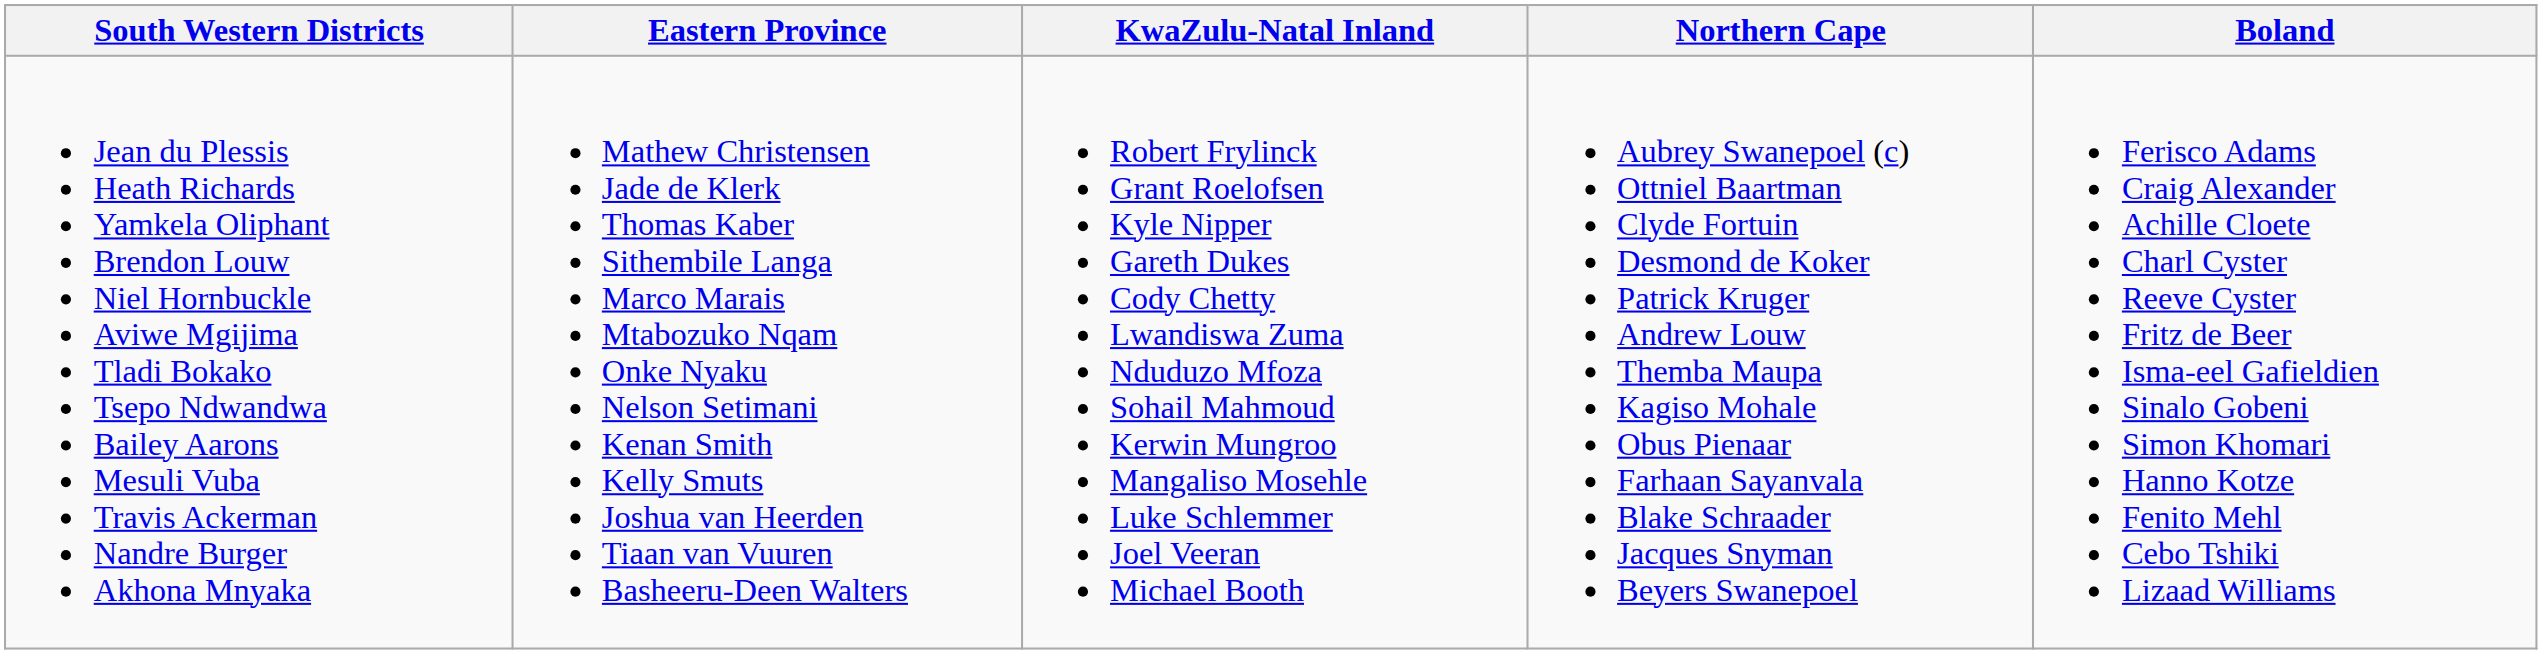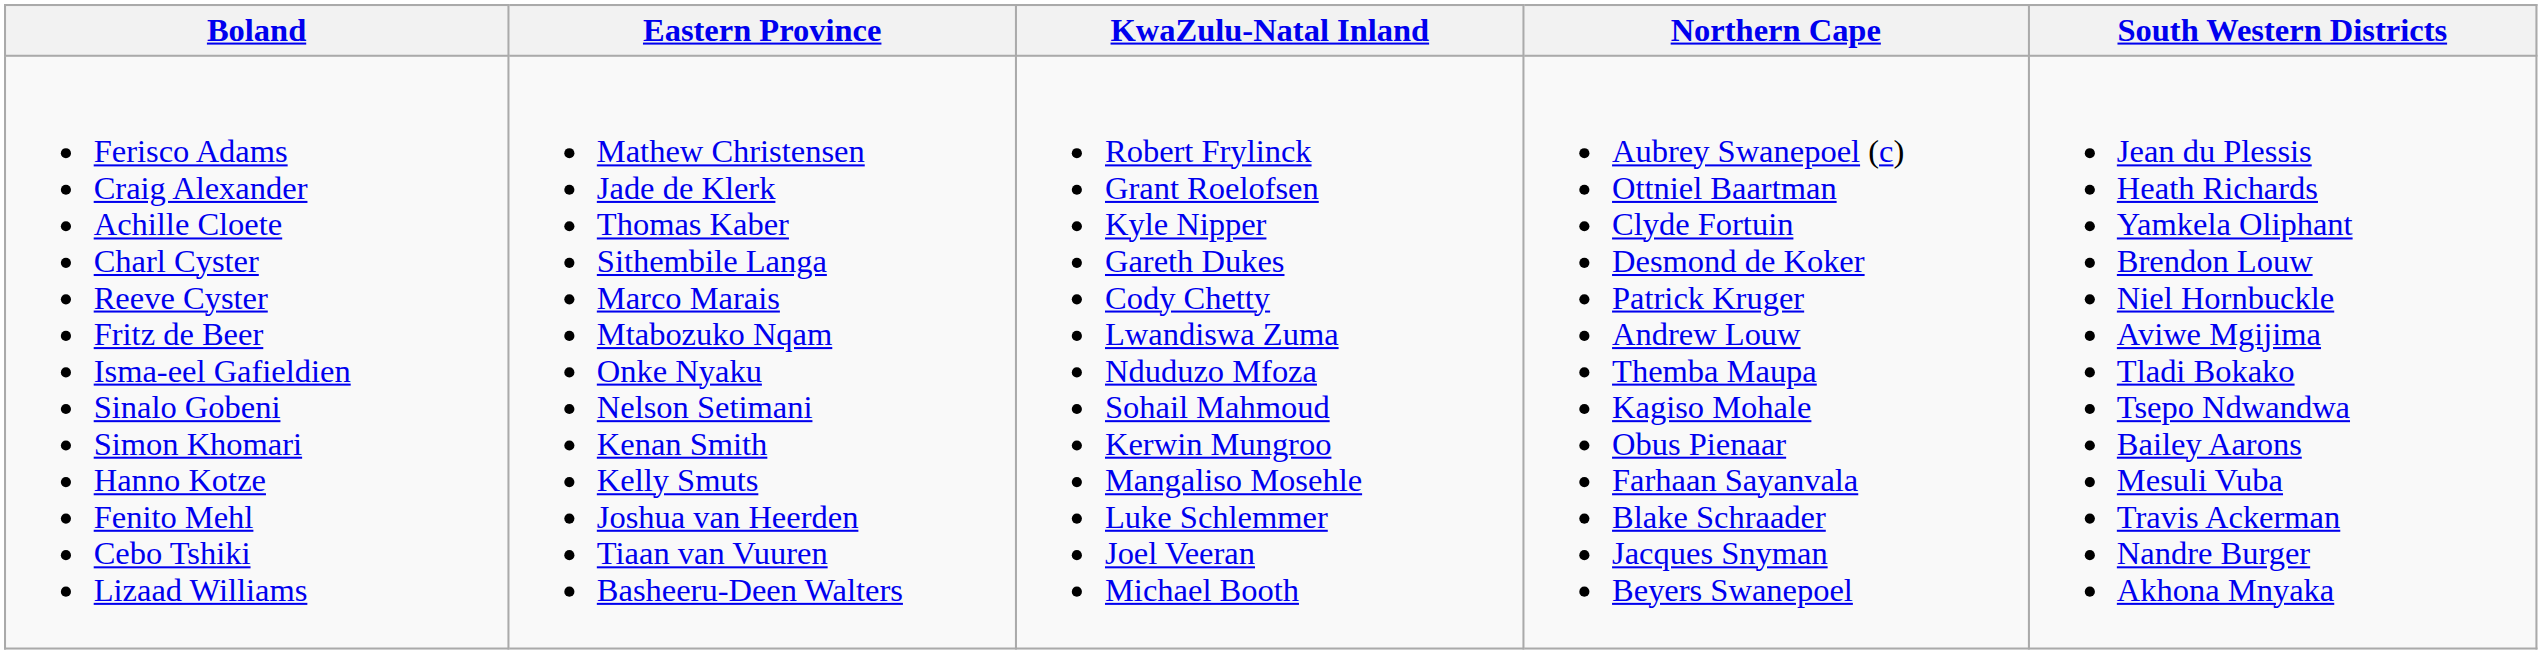columns swapped: (2285, 30) <-> (259, 30)
